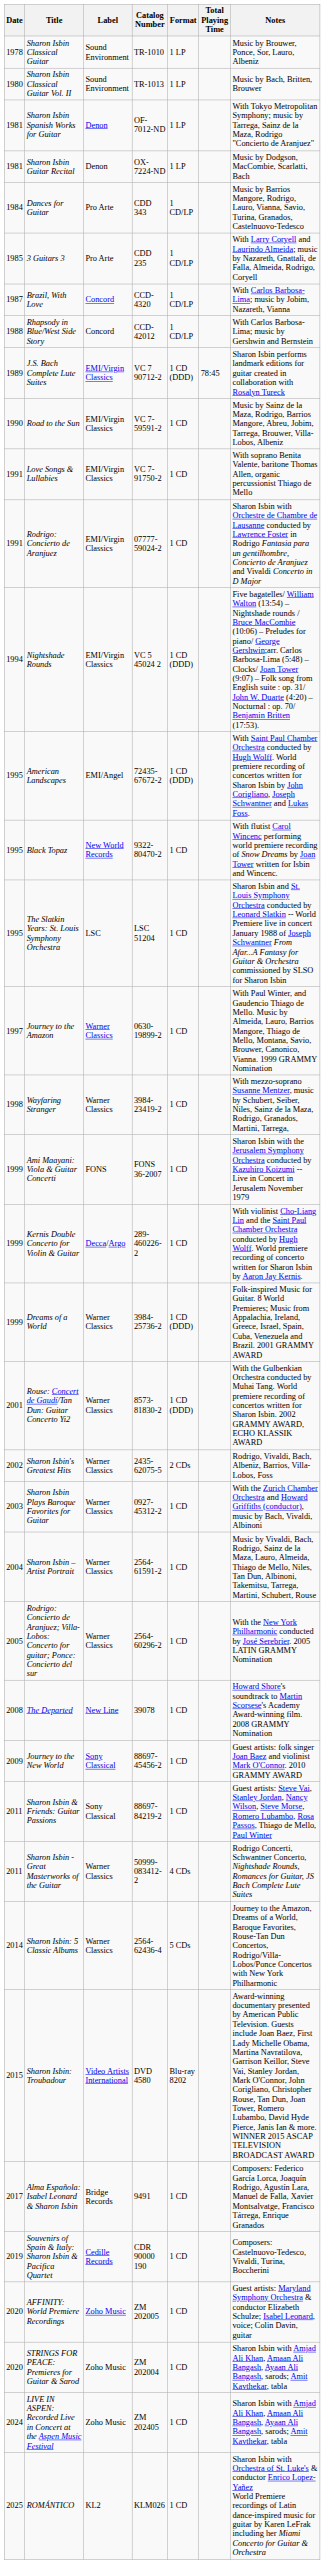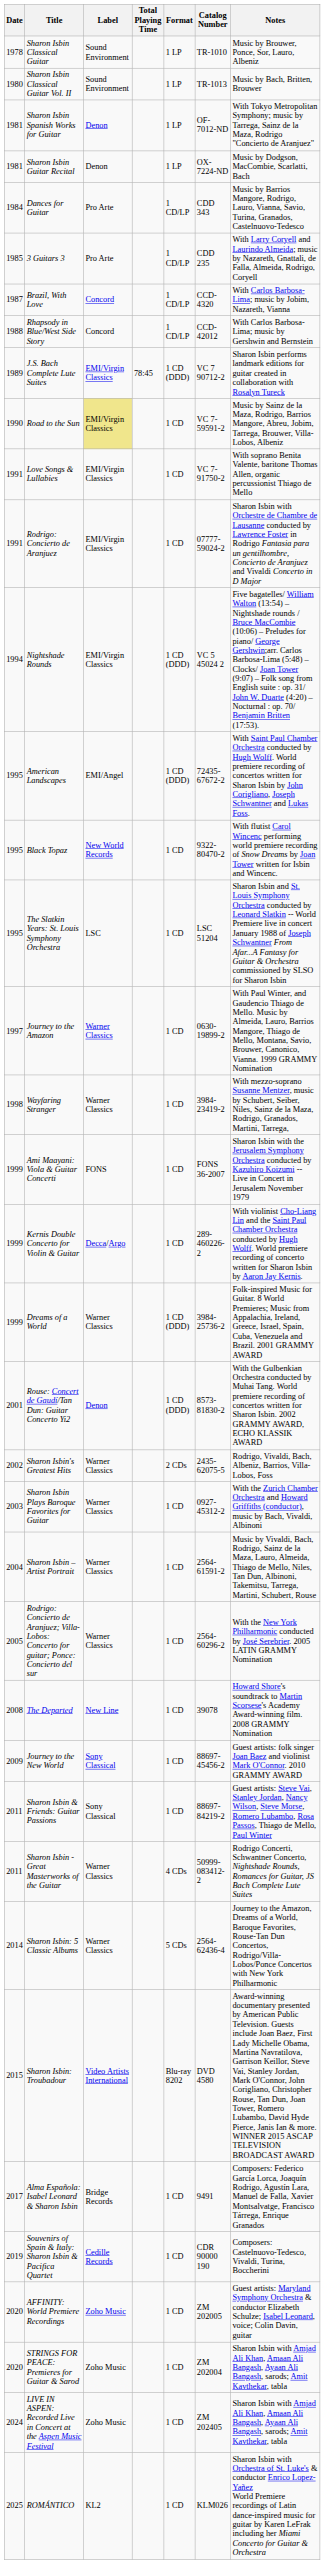columns swapped: (150, 20) <-> (215, 20)
(105, 423) no background -> (105, 423) khaki background
(99, 1405) Warner Classics -> (97, 1405) Denon
